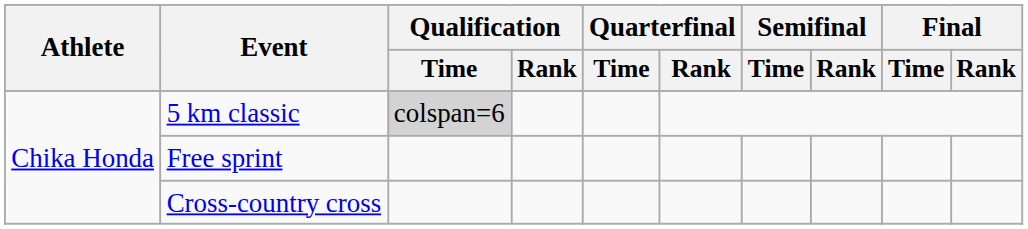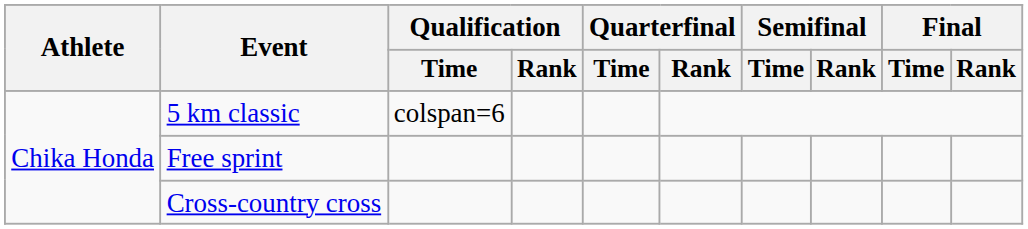(449, 113) lightgrey background -> (449, 113) no background
